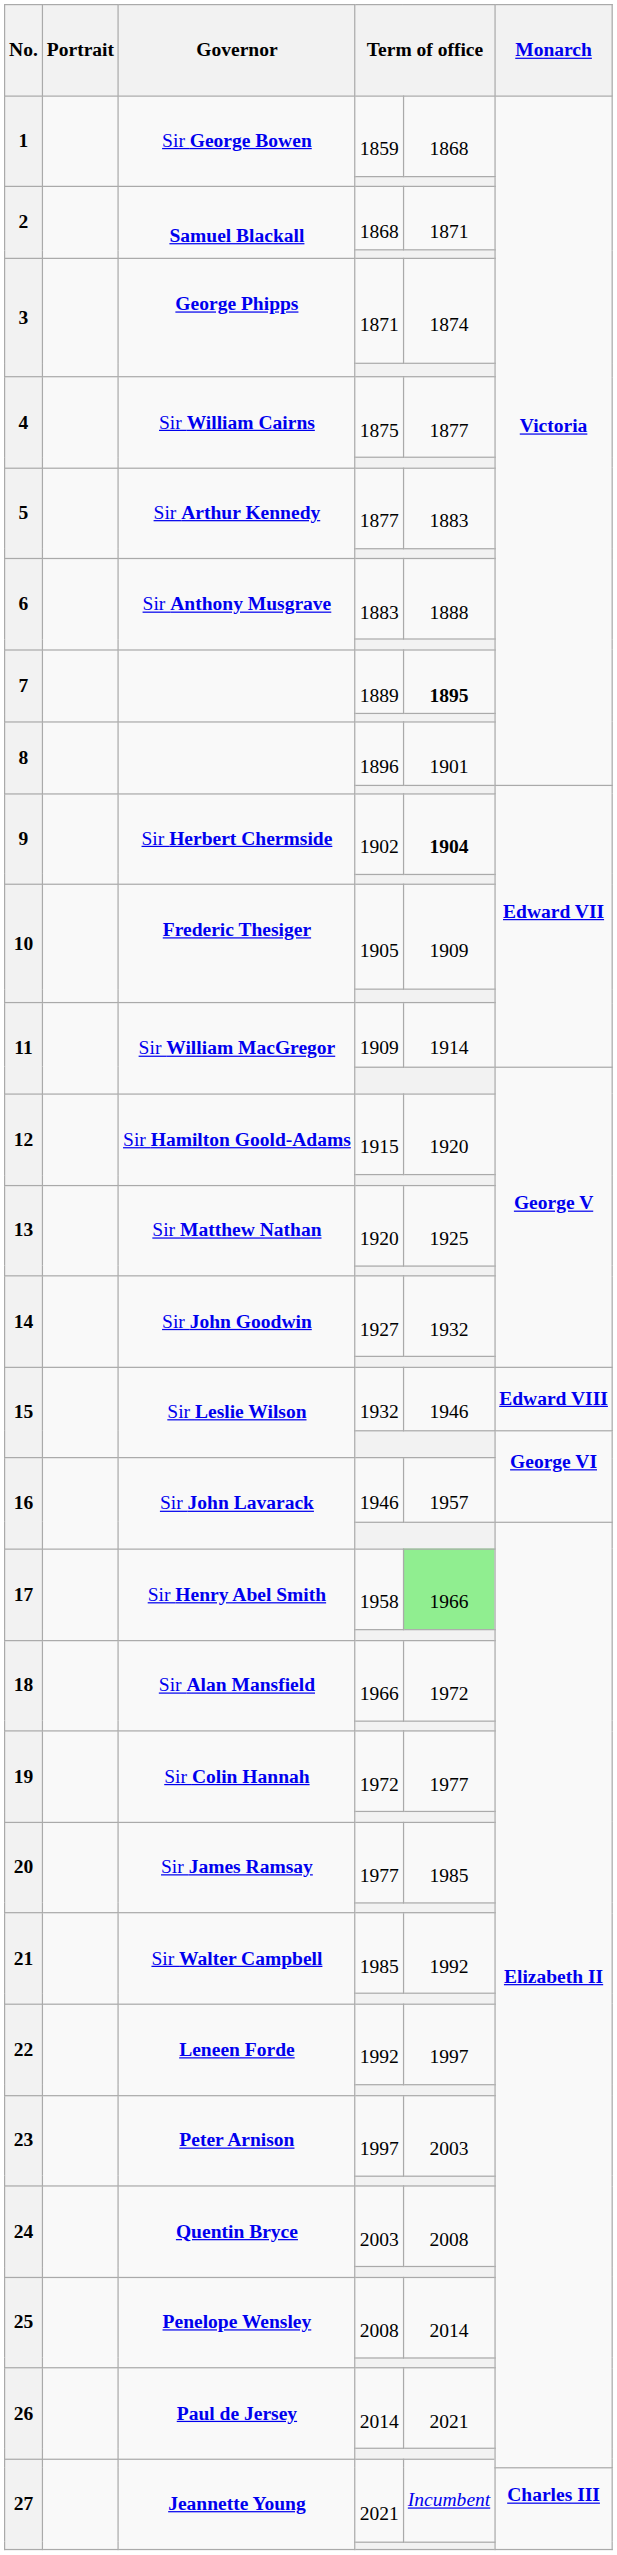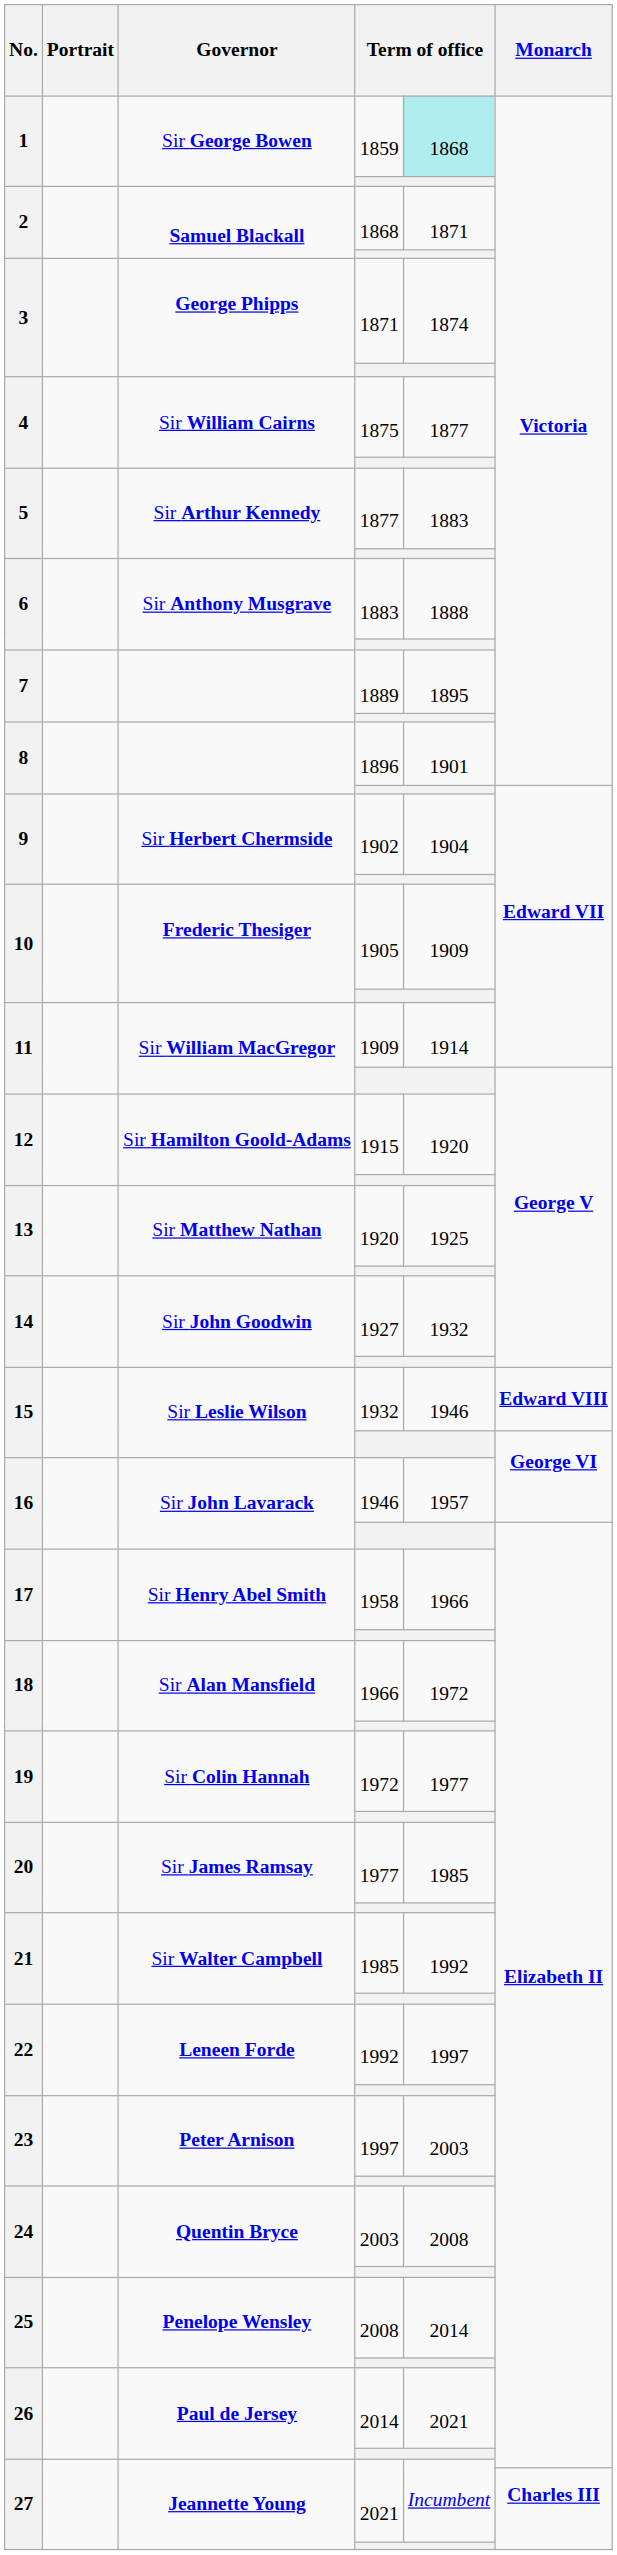(449, 149) no background -> (449, 149) paleturquoise background
(449, 695) bold -> (449, 695) normal
(449, 847) bold -> (449, 847) normal
(449, 1602) lightgreen background -> (449, 1602) no background
